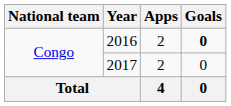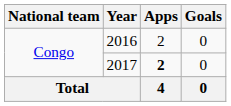(203, 40) bold -> (203, 40) normal
(161, 64) normal -> (161, 64) bold
